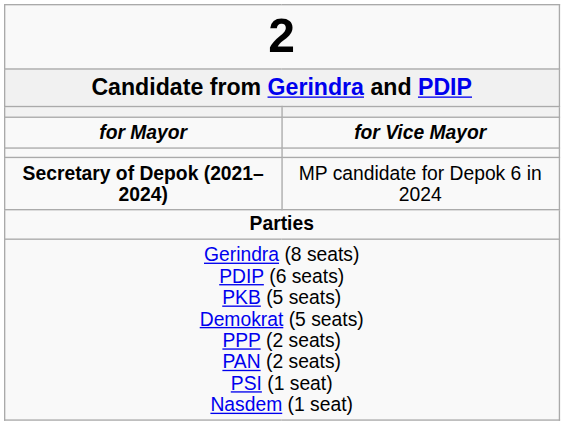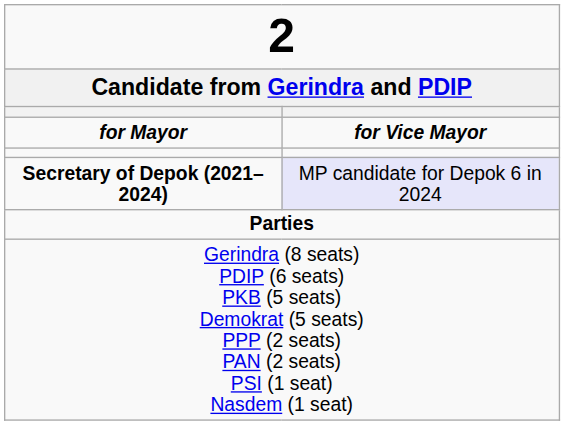(420, 183) no background -> (420, 183) lavender background
